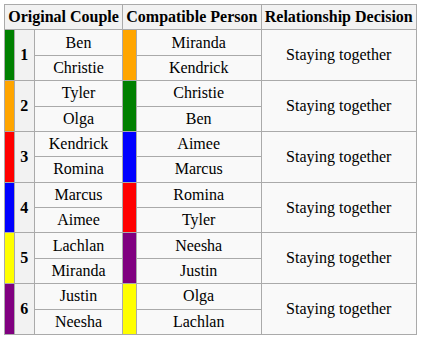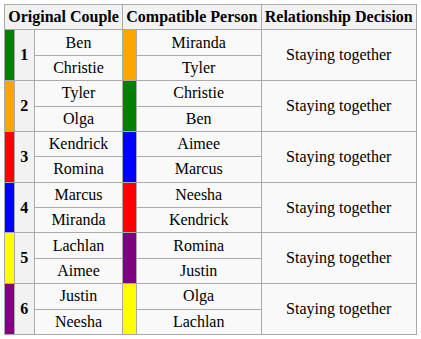(199, 67) Kendrick -> (199, 67) Tyler
(199, 194) Romina -> (199, 194) Neesha
(78, 220) Aimee -> (78, 220) Miranda
(199, 220) Tyler -> (199, 220) Kendrick
(199, 245) Neesha -> (199, 245) Romina
(78, 270) Miranda -> (78, 270) Aimee
